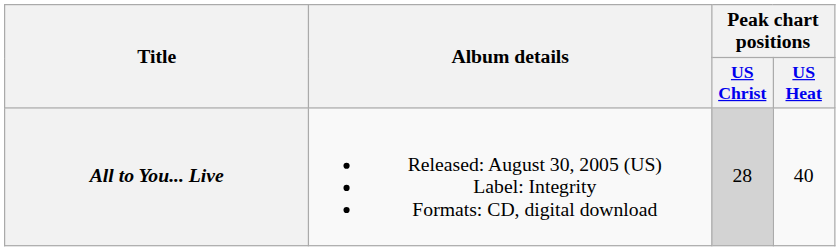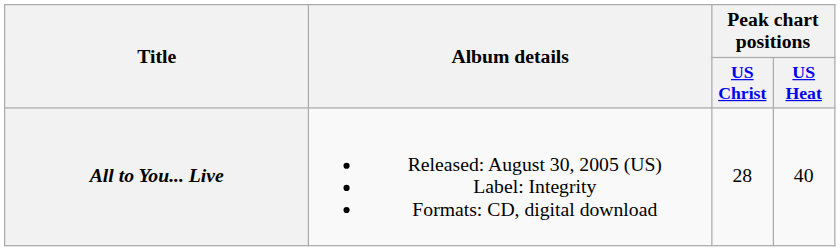(742, 176) lightgrey background -> (742, 176) no background
